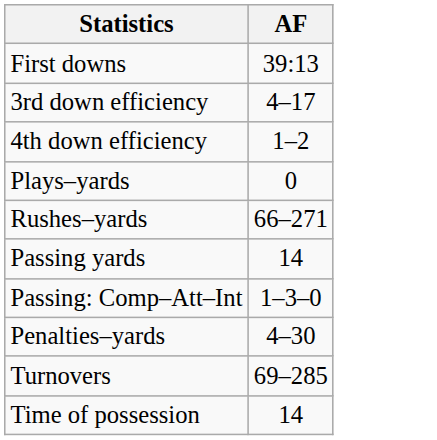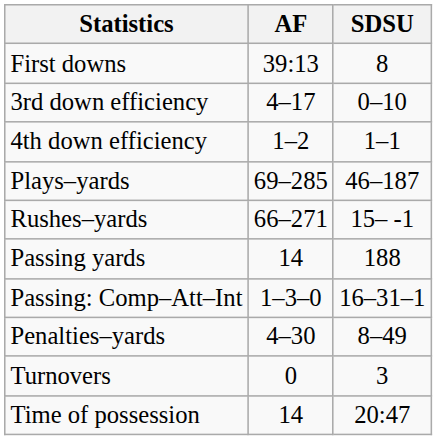+ column: (382, 24)
(291, 180) 0 -> (291, 180) 69–285
(291, 375) 69–285 -> (291, 375) 0
